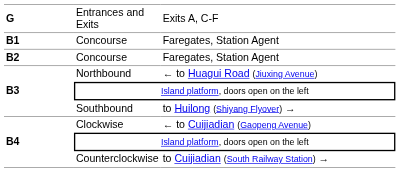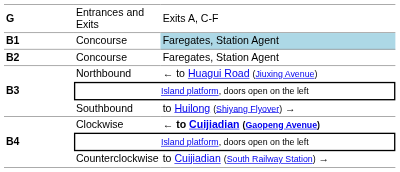(221, 41) no background -> (221, 41) lightblue background
(237, 124) normal -> (241, 124) bold
